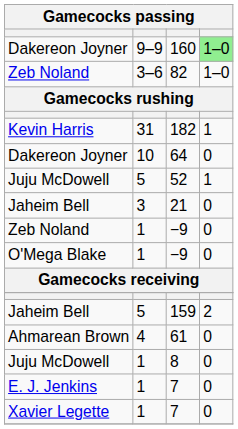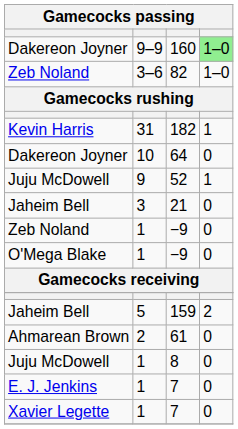(141, 180) 5 -> (141, 180) 9
(141, 337) 4 -> (141, 337) 2
